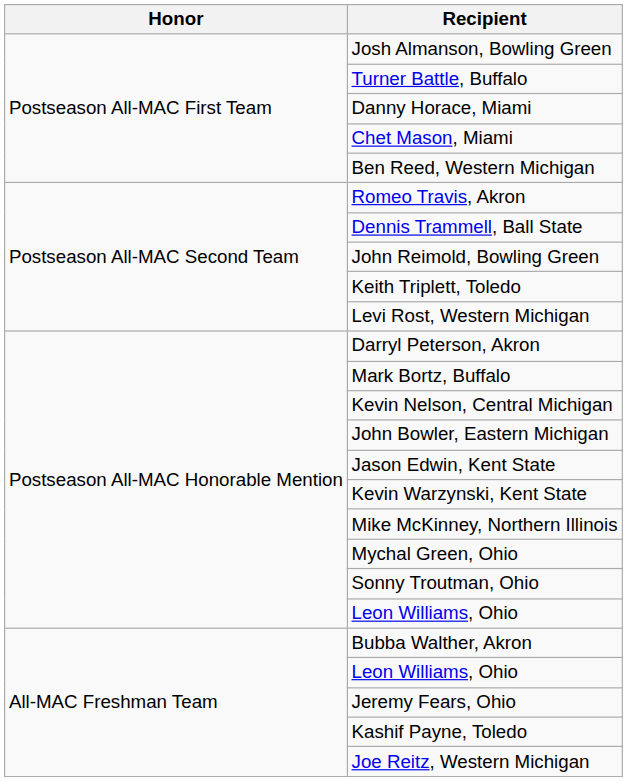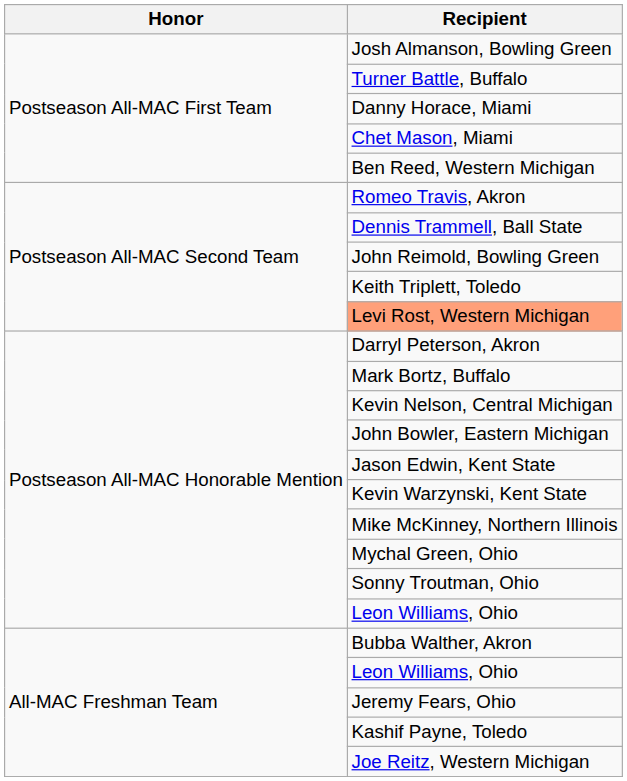(471, 316) no background -> (471, 316) lightsalmon background
